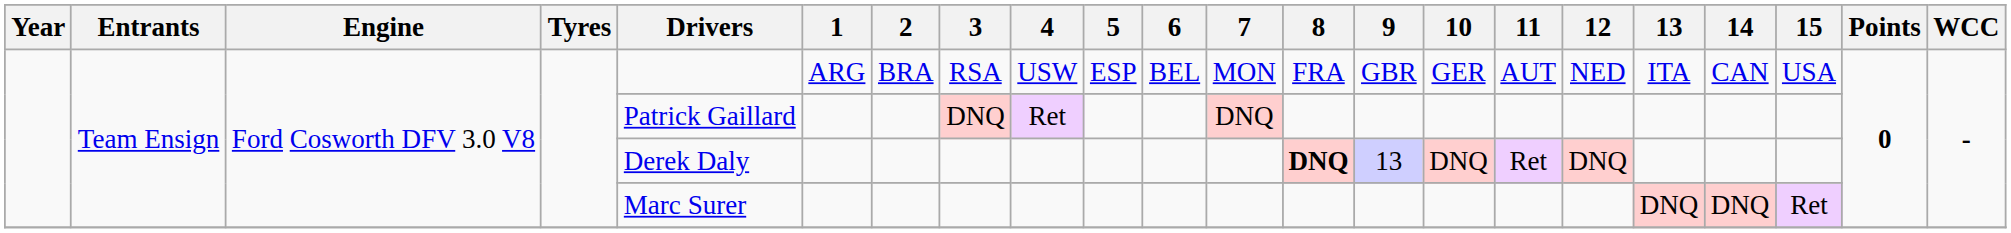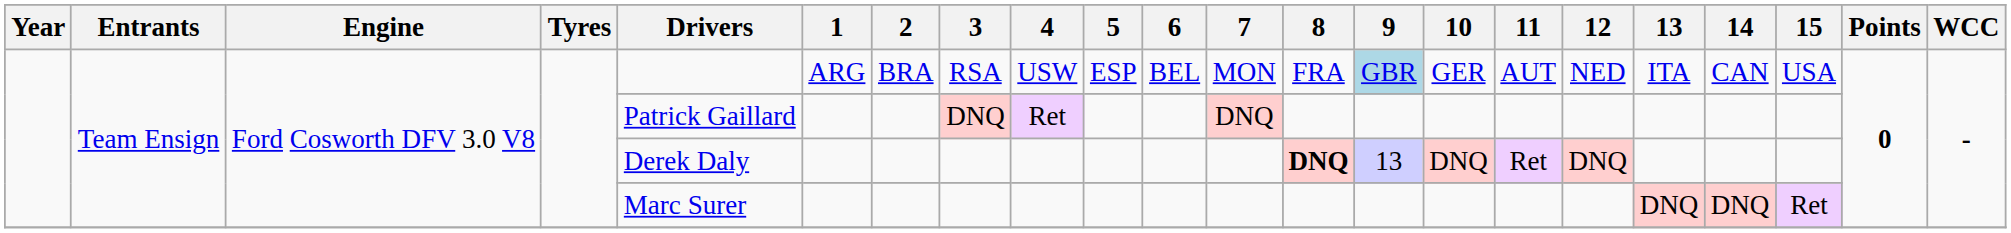(1389, 71) no background -> (1389, 71) lightblue background
